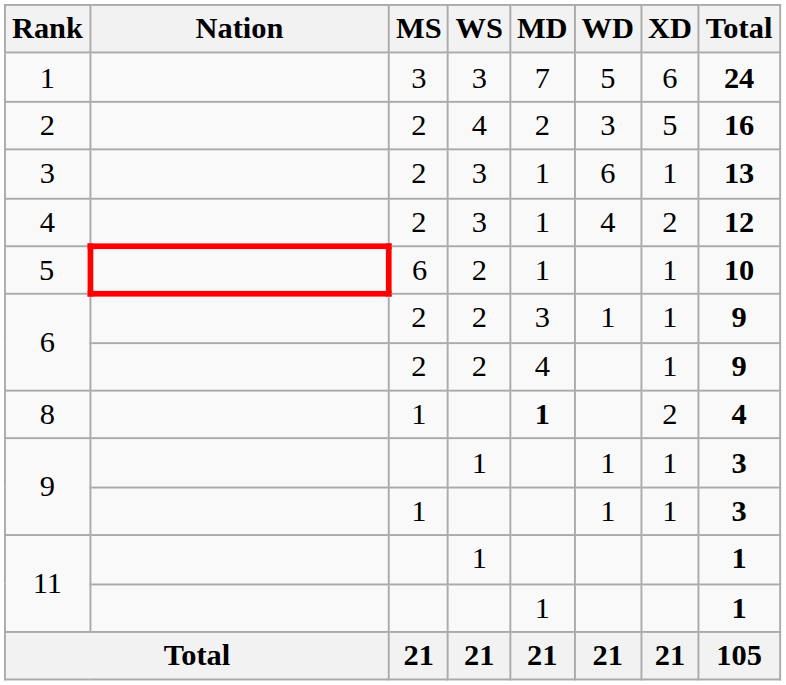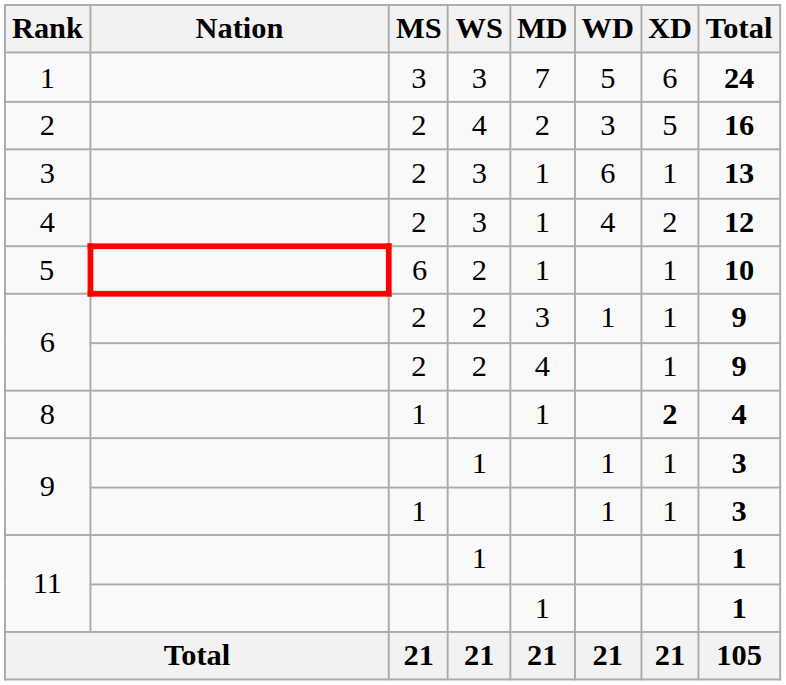(542, 414) bold -> (542, 414) normal
(670, 414) normal -> (670, 414) bold
